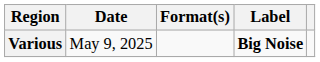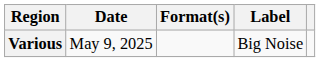(270, 43) bold -> (270, 43) normal
